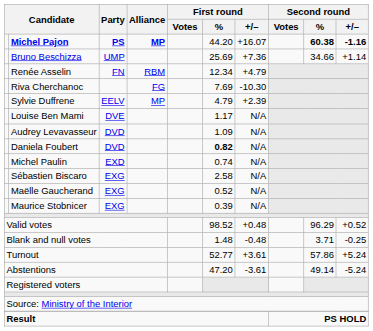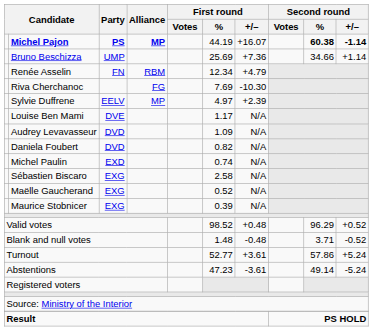(221, 42) 44.20 -> (221, 42) 44.19
(355, 42) -1.16 -> (355, 42) -1.14
(224, 101) 4.79 -> (224, 101) 4.97
(224, 146) bold -> (224, 146) normal
(355, 240) -0.25 -> (355, 240) -0.52
(221, 270) 47.20 -> (221, 270) 47.23
